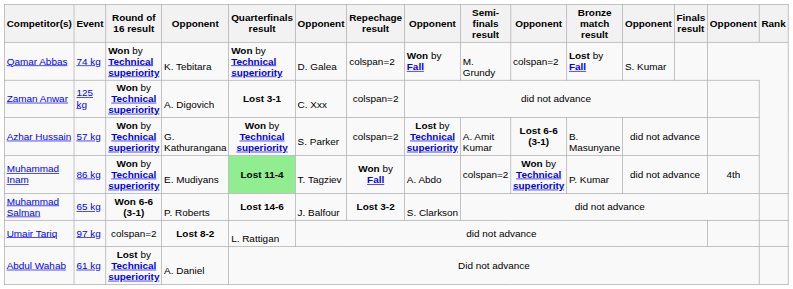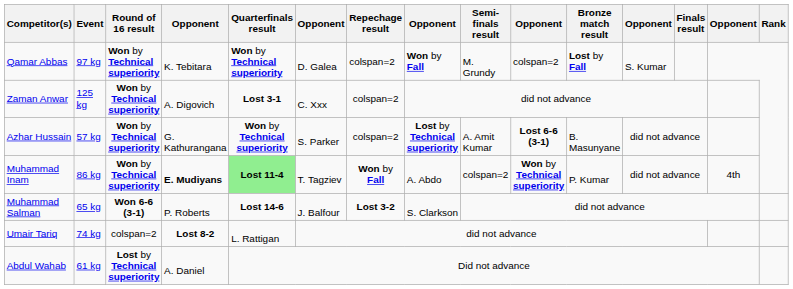(89, 61) 74 kg -> (89, 61) 97 kg
(191, 180) normal -> (193, 180) bold
(89, 234) 97 kg -> (89, 234) 74 kg
